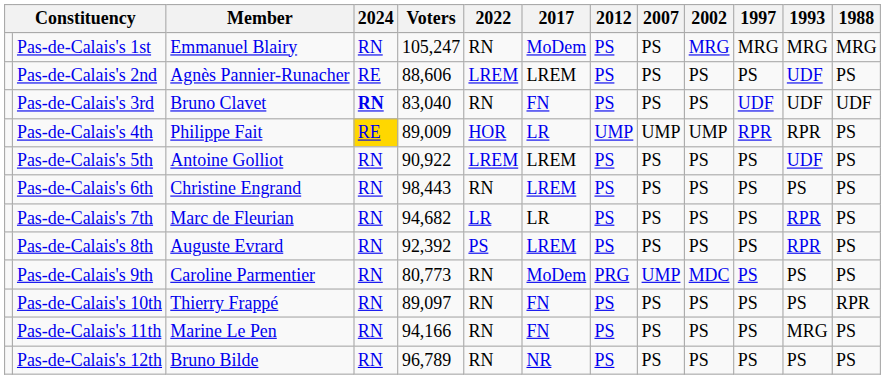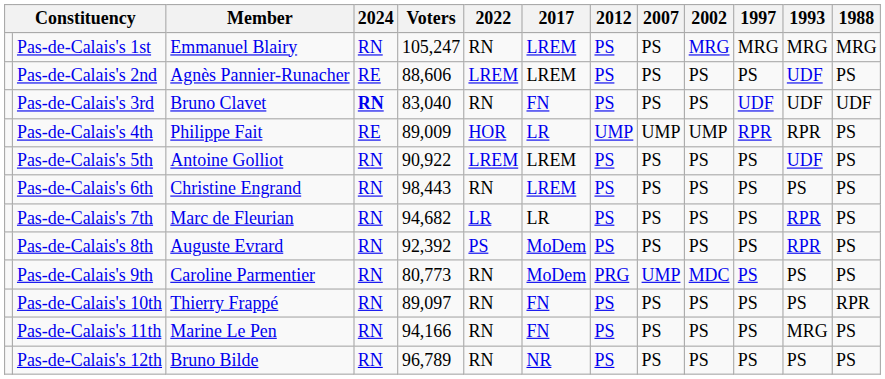(556, 47) MoDem -> (551, 47) LREM
(369, 132) gold background -> (369, 132) no background
(551, 246) LREM -> (556, 246) MoDem
